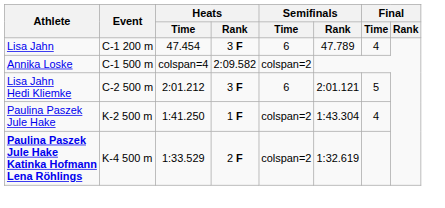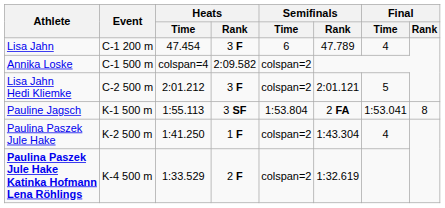(286, 88) 6 -> (286, 88) colspan=2
+ row: (44, 111)
